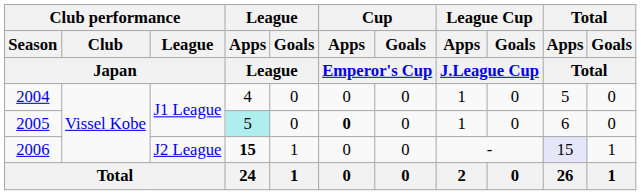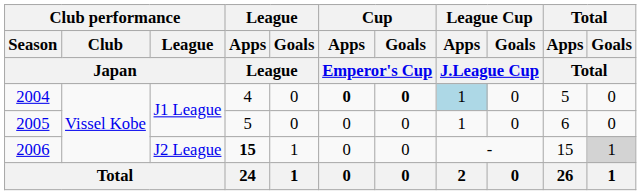(347, 96) normal -> (347, 96) bold
(406, 96) normal -> (406, 96) bold
(462, 96) no background -> (462, 96) lightblue background
(248, 123) paleturquoise background -> (248, 123) no background
(347, 123) bold -> (347, 123) normal
(565, 149) lavender background -> (565, 149) no background
(612, 149) no background -> (612, 149) lightgrey background
